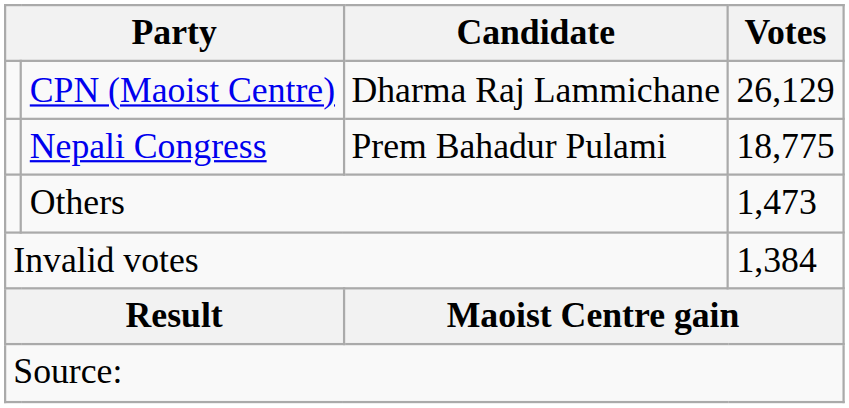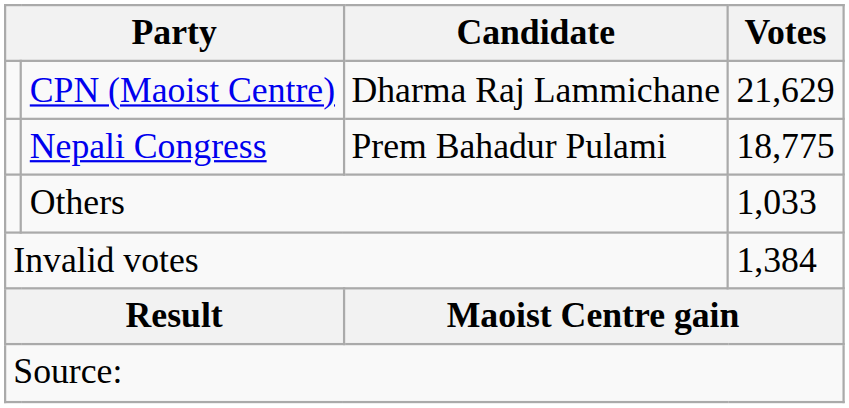(786, 89) 26,129 -> (786, 89) 21,629
(777, 202) 1,473 -> (777, 202) 1,033
